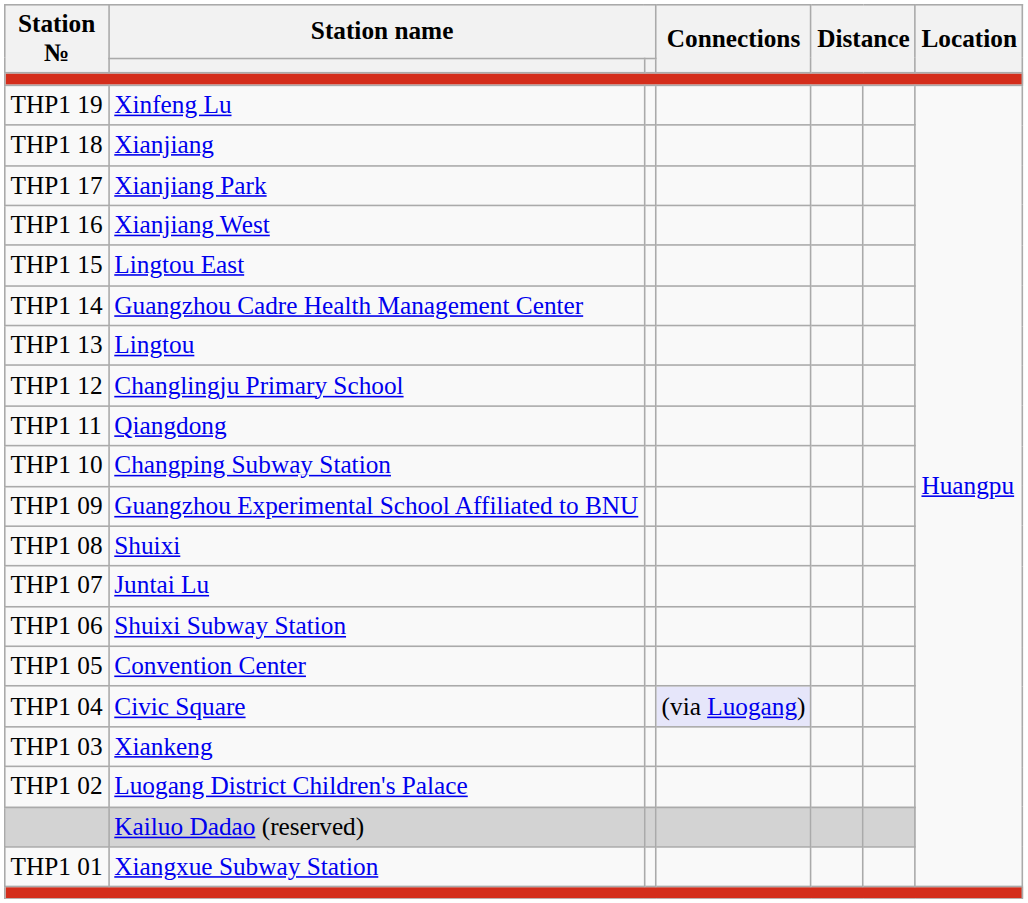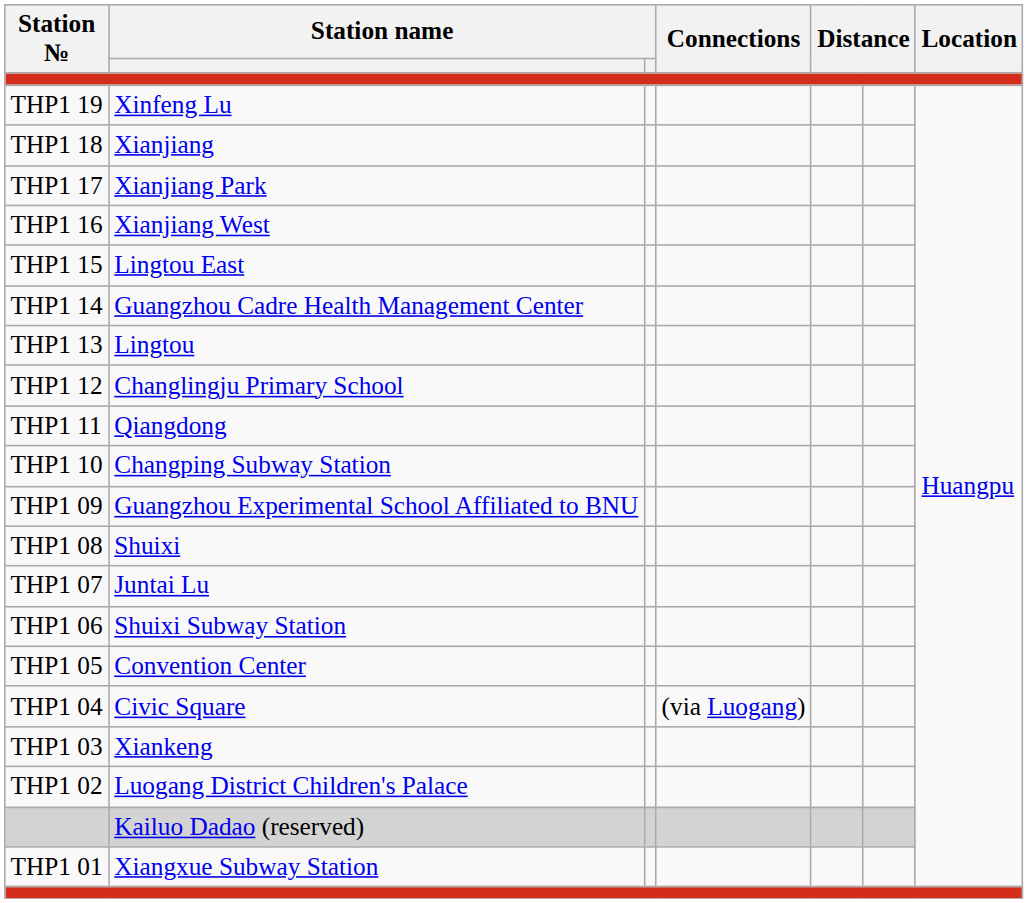(734, 706) lavender background -> (734, 706) no background
